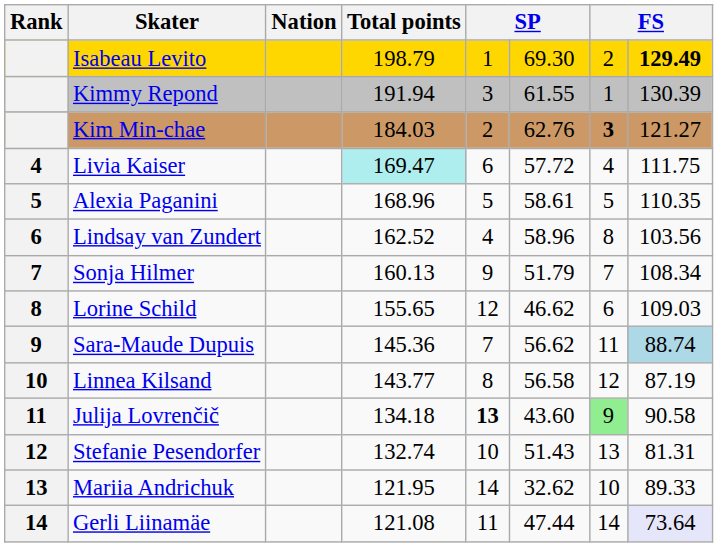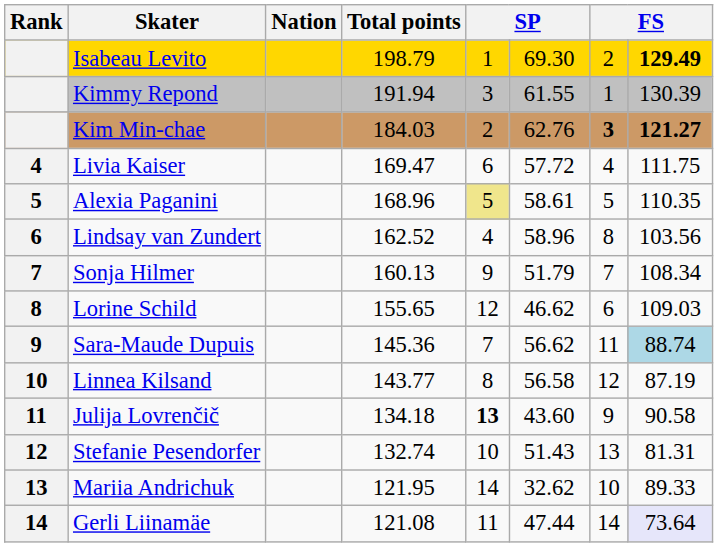(670, 129) normal -> (670, 129) bold
(404, 165) paleturquoise background -> (404, 165) no background
(488, 201) no background -> (488, 201) khaki background
(608, 415) lightgreen background -> (608, 415) no background
